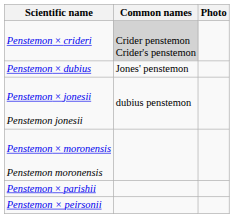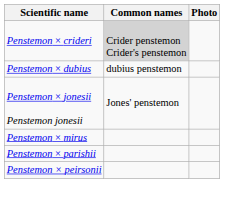(152, 69) Jones' penstemon -> (144, 69) dubius penstemon
(153, 103) dubius penstemon -> (143, 103) Jones' penstemon
+ row: (47, 137)
- row: (59, 160)
